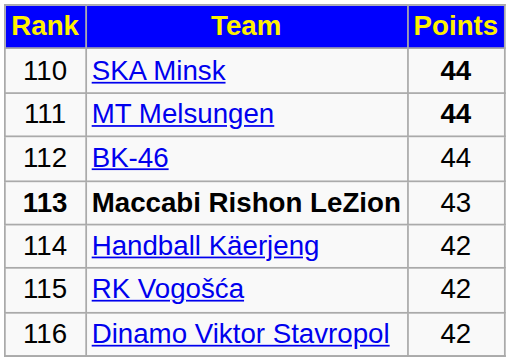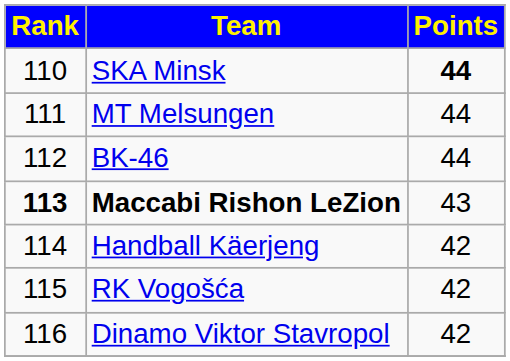(456, 114) bold -> (456, 114) normal
